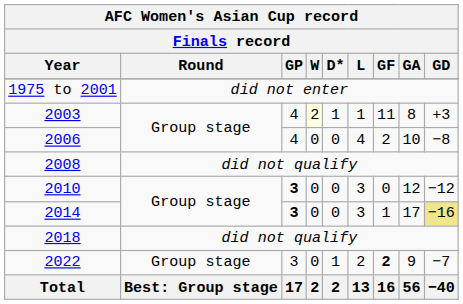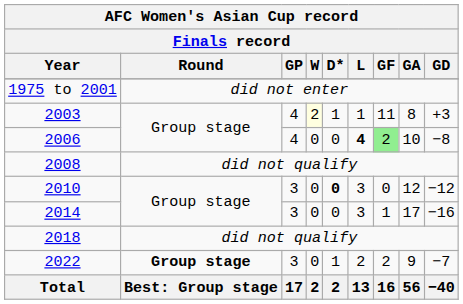(361, 140) normal -> (361, 140) bold
(386, 140) no background -> (386, 140) lightgreen background
(294, 189) bold -> (294, 189) normal
(336, 189) normal -> (336, 189) bold
(294, 213) bold -> (294, 213) normal
(441, 213) khaki background -> (441, 213) no background
(201, 263) normal -> (201, 263) bold
(386, 263) bold -> (386, 263) normal
